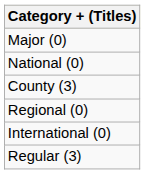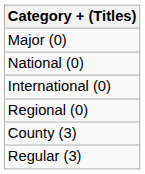(42, 86) County (3) -> (59, 86) International (0)
(59, 133) International (0) -> (42, 133) County (3)
